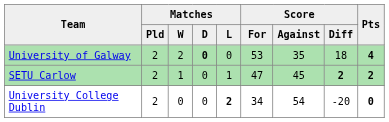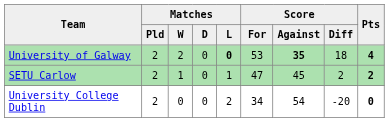(205, 55) bold -> (205, 55) normal
(229, 55) normal -> (229, 55) bold
(299, 55) normal -> (299, 55) bold
(341, 75) bold -> (341, 75) normal
(229, 101) bold -> (229, 101) normal
